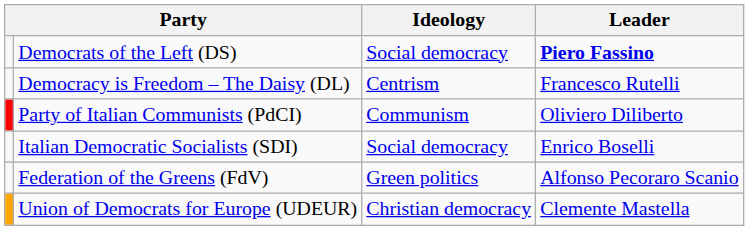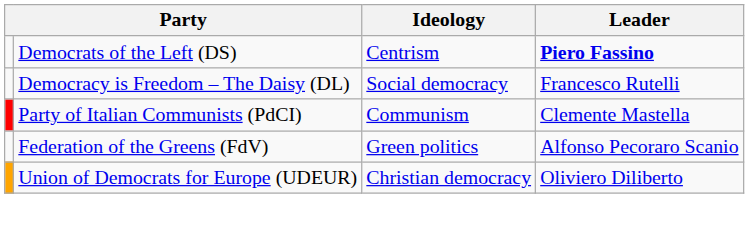(437, 51) Social democracy -> (403, 51) Centrism
(403, 83) Centrism -> (437, 83) Social democracy
(612, 114) Oliviero Diliberto -> (615, 114) Clemente Mastella
- row: (158, 146)
(615, 209) Clemente Mastella -> (612, 177) Oliviero Diliberto
